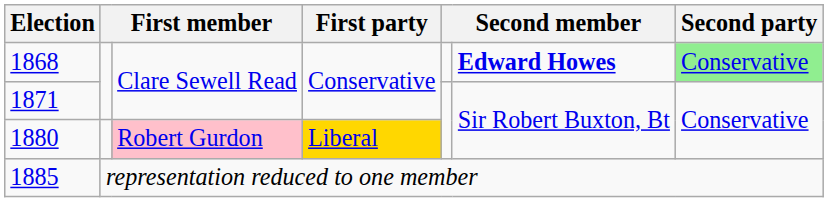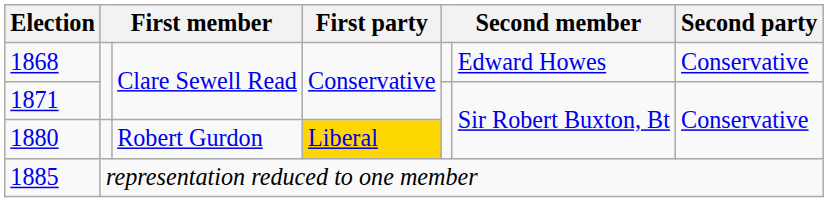(537, 61) bold -> (532, 61) normal
(745, 61) lightgreen background -> (745, 61) no background
(190, 138) pink background -> (190, 138) no background
